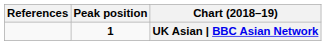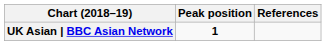columns swapped: (235, 13) <-> (38, 13)
